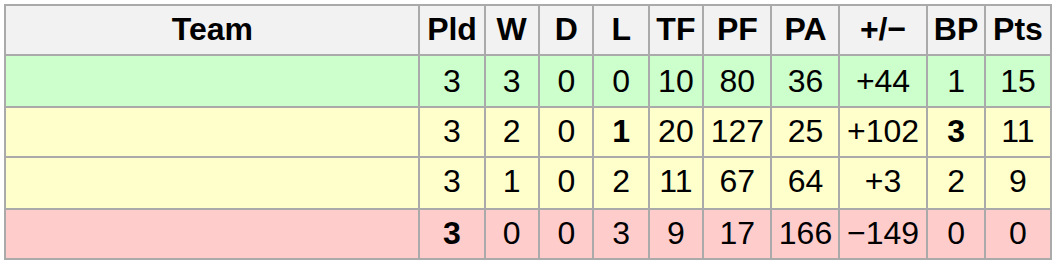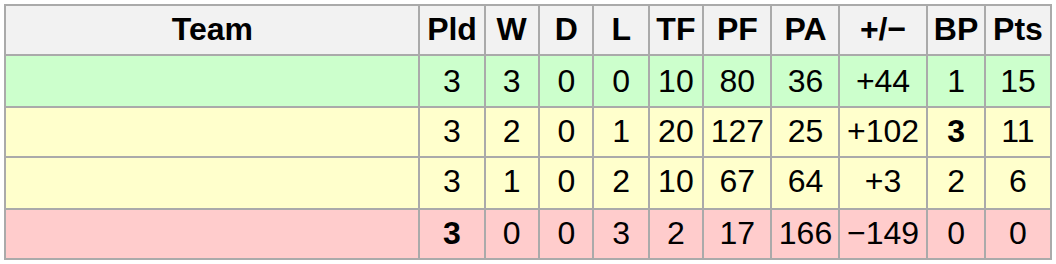(621, 131) bold -> (621, 131) normal
(676, 182) 11 -> (676, 182) 10
(1018, 182) 9 -> (1018, 182) 6
(676, 232) 9 -> (676, 232) 2
